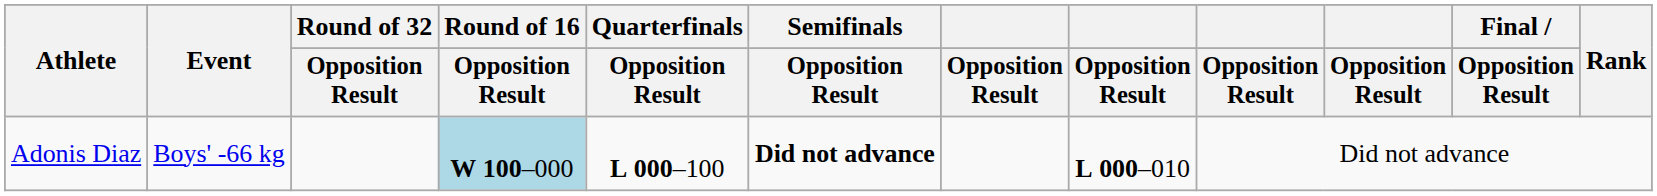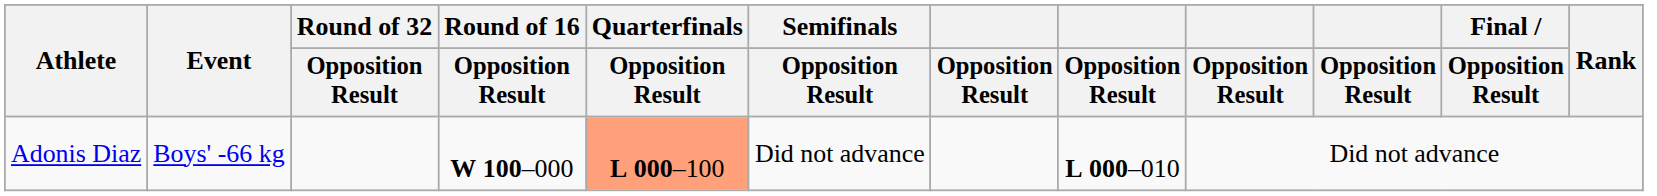(512, 168) lightblue background -> (512, 168) no background
(667, 168) no background -> (667, 168) lightsalmon background
(845, 153) bold -> (840, 153) normal
